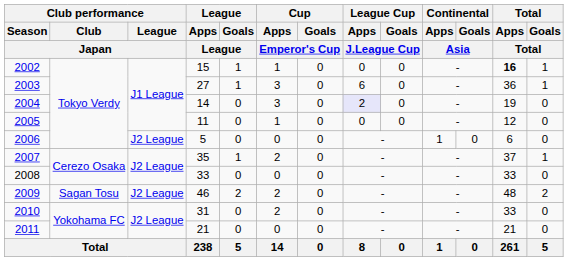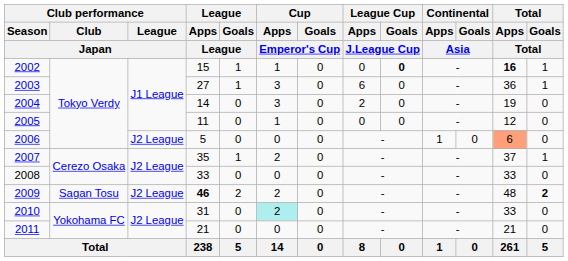(402, 67) normal -> (402, 67) bold
(362, 103) lavender background -> (362, 103) no background
(510, 139) no background -> (510, 139) lightsalmon background
(203, 193) normal -> (203, 193) bold
(545, 193) normal -> (545, 193) bold
(277, 211) no background -> (277, 211) paleturquoise background
